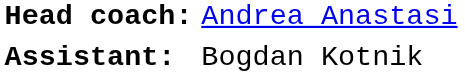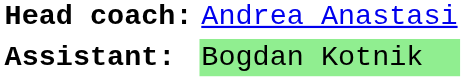(312, 58) no background -> (312, 58) lightgreen background
